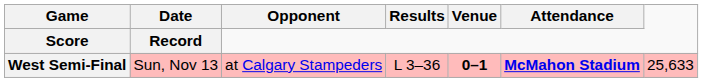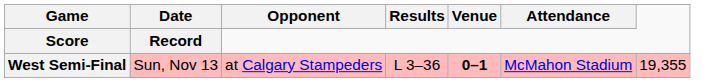(572, 65) bold -> (568, 65) normal
(670, 65) 25,633 -> (663, 65) 19,355
